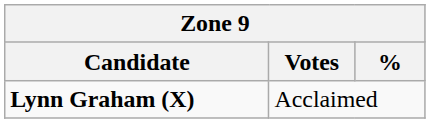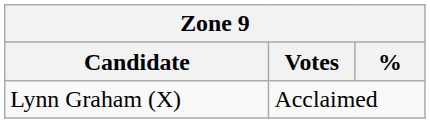(102, 99) bold -> (96, 99) normal
